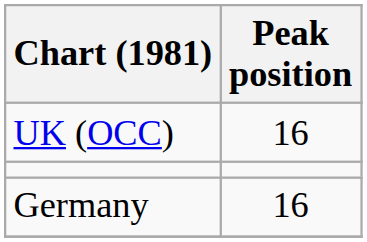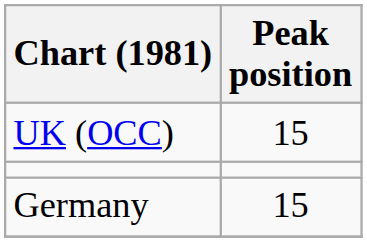(291, 131) 16 -> (291, 131) 15
(291, 206) 16 -> (291, 206) 15
